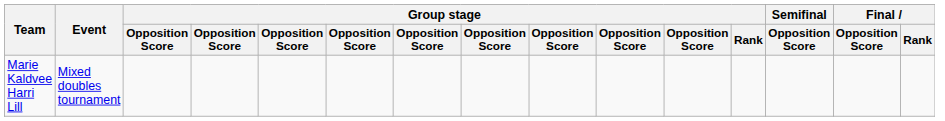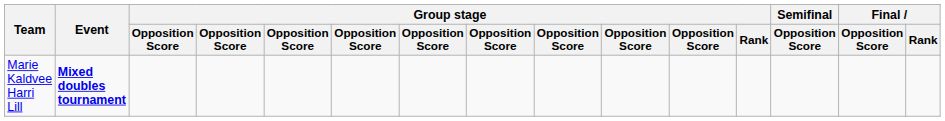(89, 86) normal -> (92, 86) bold
